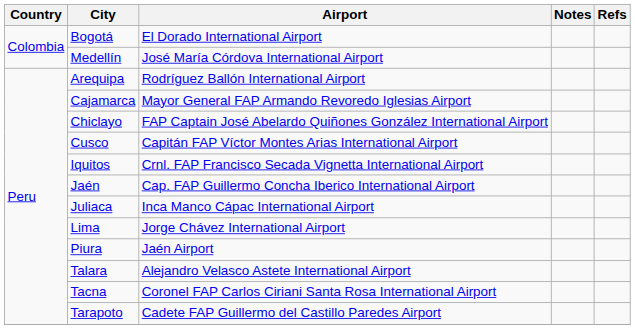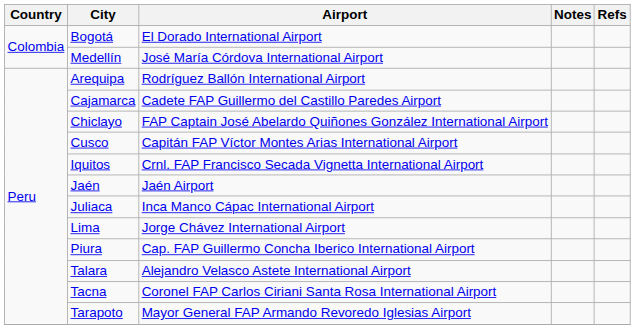(306, 100) Mayor General FAP Armando Revoredo Iglesias Airport -> (291, 100) Cadete FAP Guillermo del Castillo Paredes Airport
(308, 185) Cap. FAP Guillermo Concha Iberico International Airport -> (178, 185) Jaén Airport
(178, 249) Jaén Airport -> (308, 249) Cap. FAP Guillermo Concha Iberico International Airport
(291, 313) Cadete FAP Guillermo del Castillo Paredes Airport -> (306, 313) Mayor General FAP Armando Revoredo Iglesias Airport
